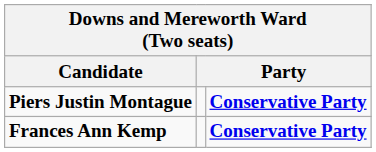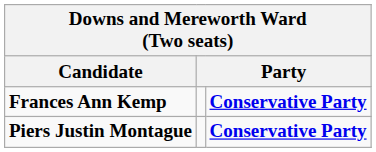rows swapped: (88, 131) <-> (100, 101)
